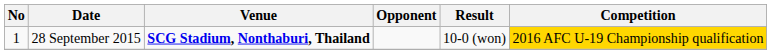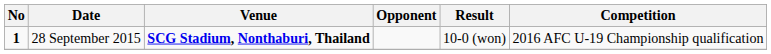(16, 37) normal -> (16, 37) bold
(638, 37) gold background -> (638, 37) no background
